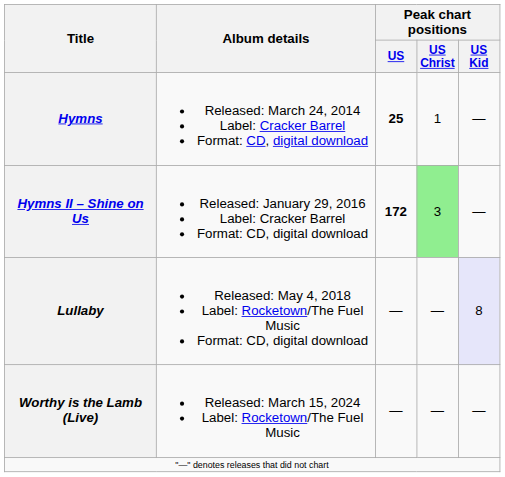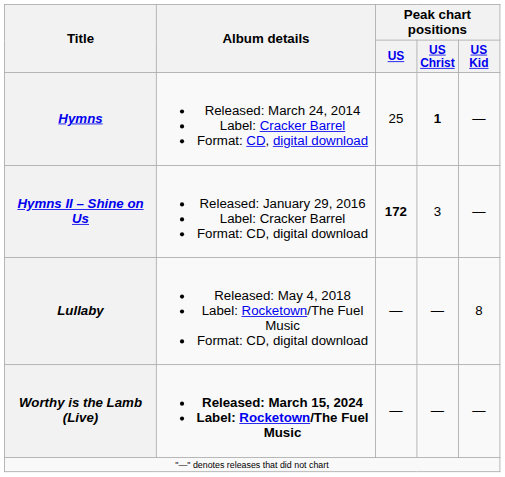(396, 118) bold -> (396, 118) normal
(437, 118) normal -> (437, 118) bold
(437, 211) lightgreen background -> (437, 211) no background
(479, 311) lavender background -> (479, 311) no background
(266, 419) normal -> (266, 419) bold
